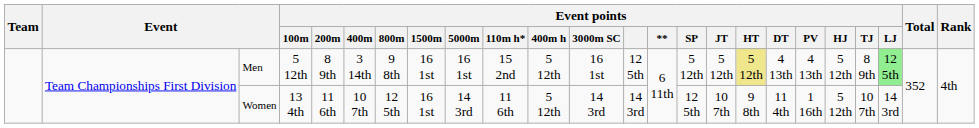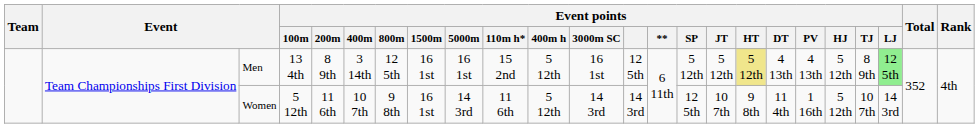(296, 67) 5 12th -> (296, 67) 13 4th
(392, 67) 9 8th -> (392, 67) 12 5th
(296, 104) 13 4th -> (296, 104) 5 12th
(392, 104) 12 5th -> (392, 104) 9 8th
